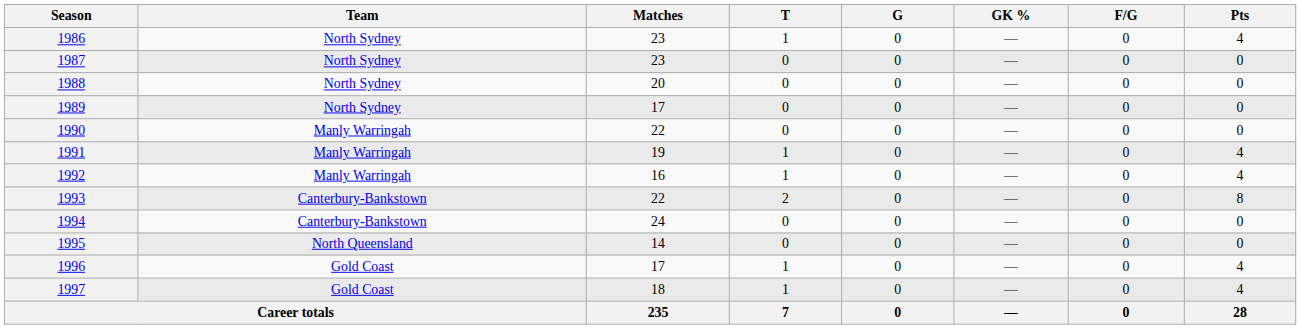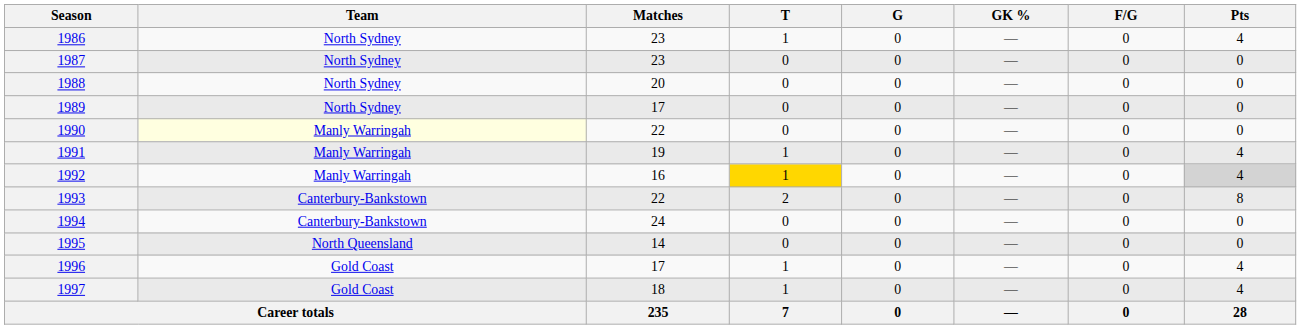(362, 130) no background -> (362, 130) lightyellow background
(785, 175) no background -> (785, 175) gold background
(1240, 175) no background -> (1240, 175) lightgrey background
